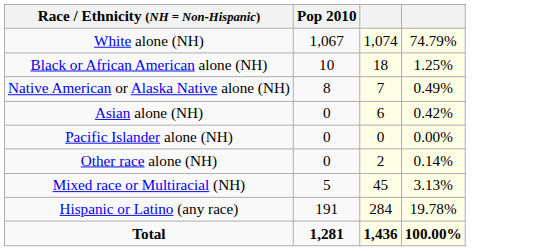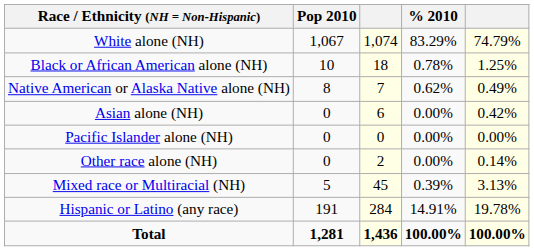+ column: (433, 16)
